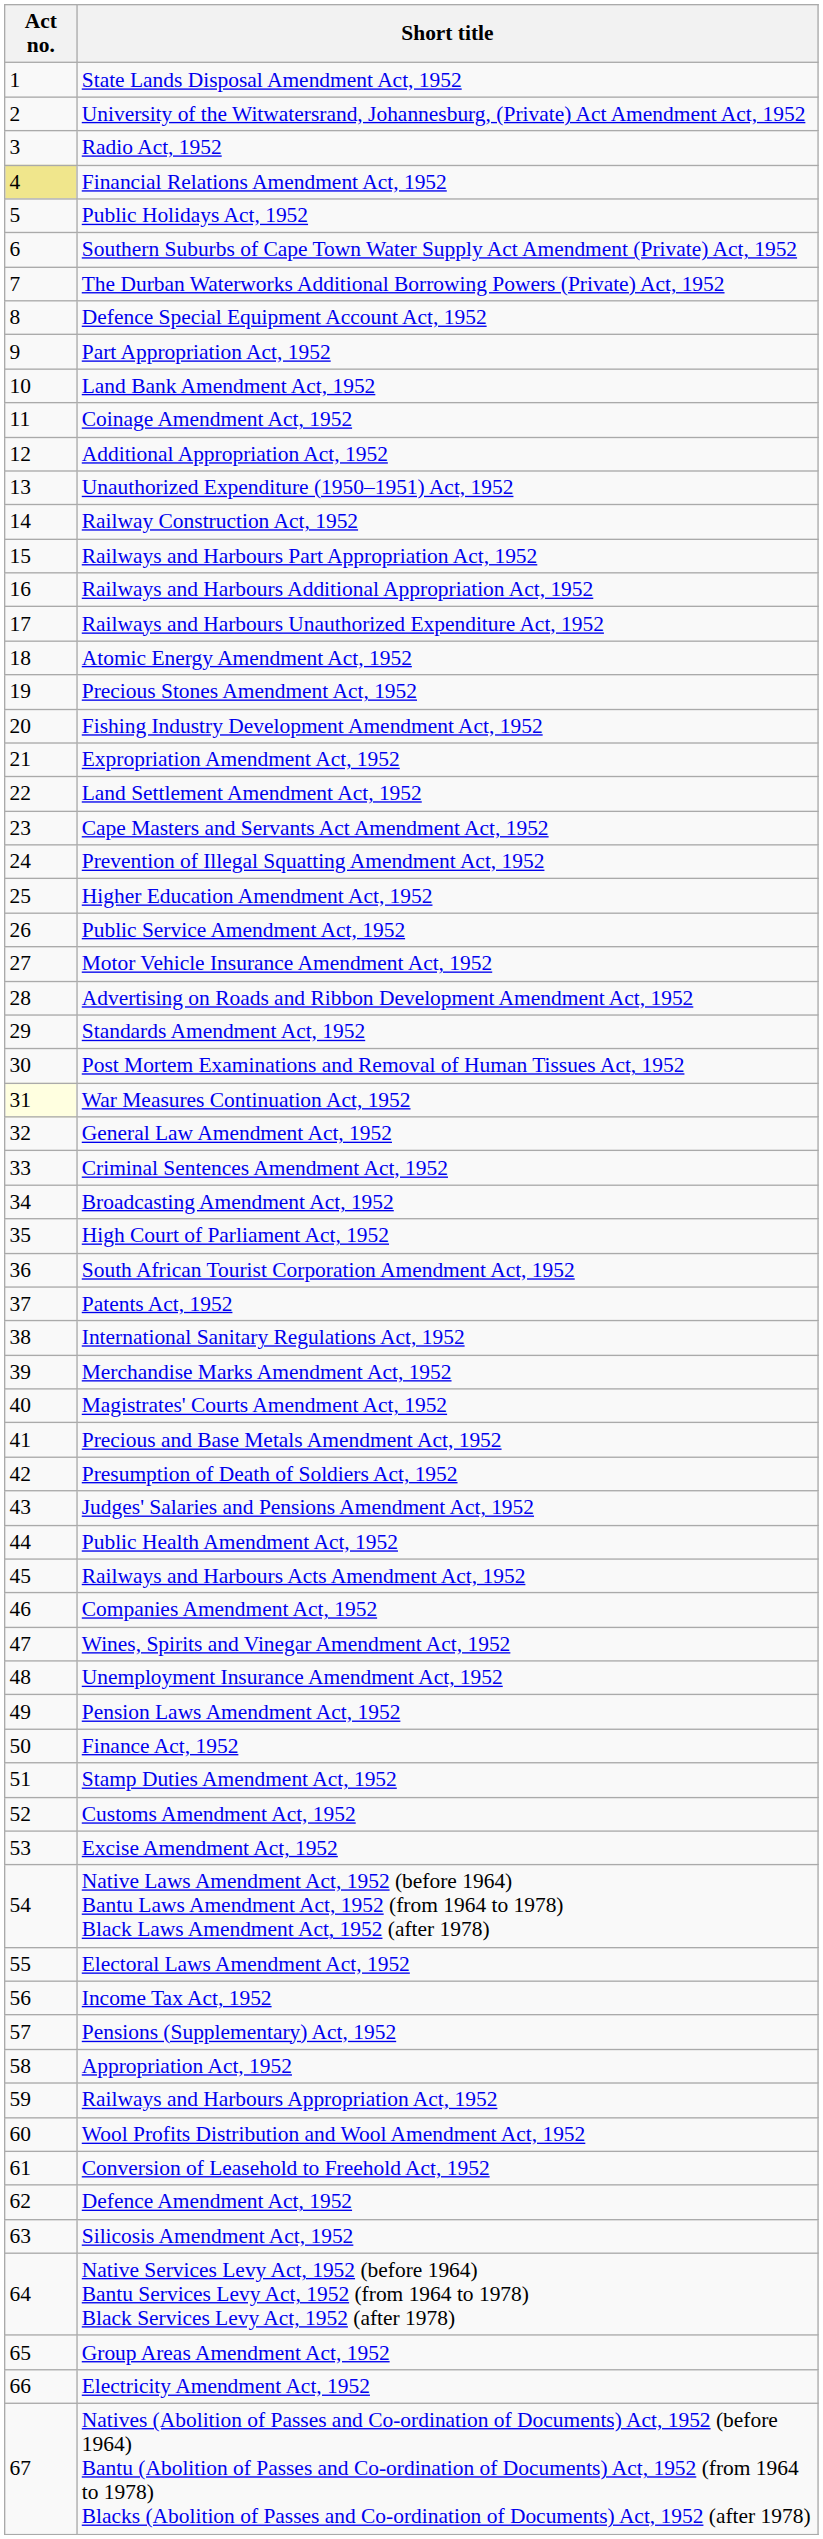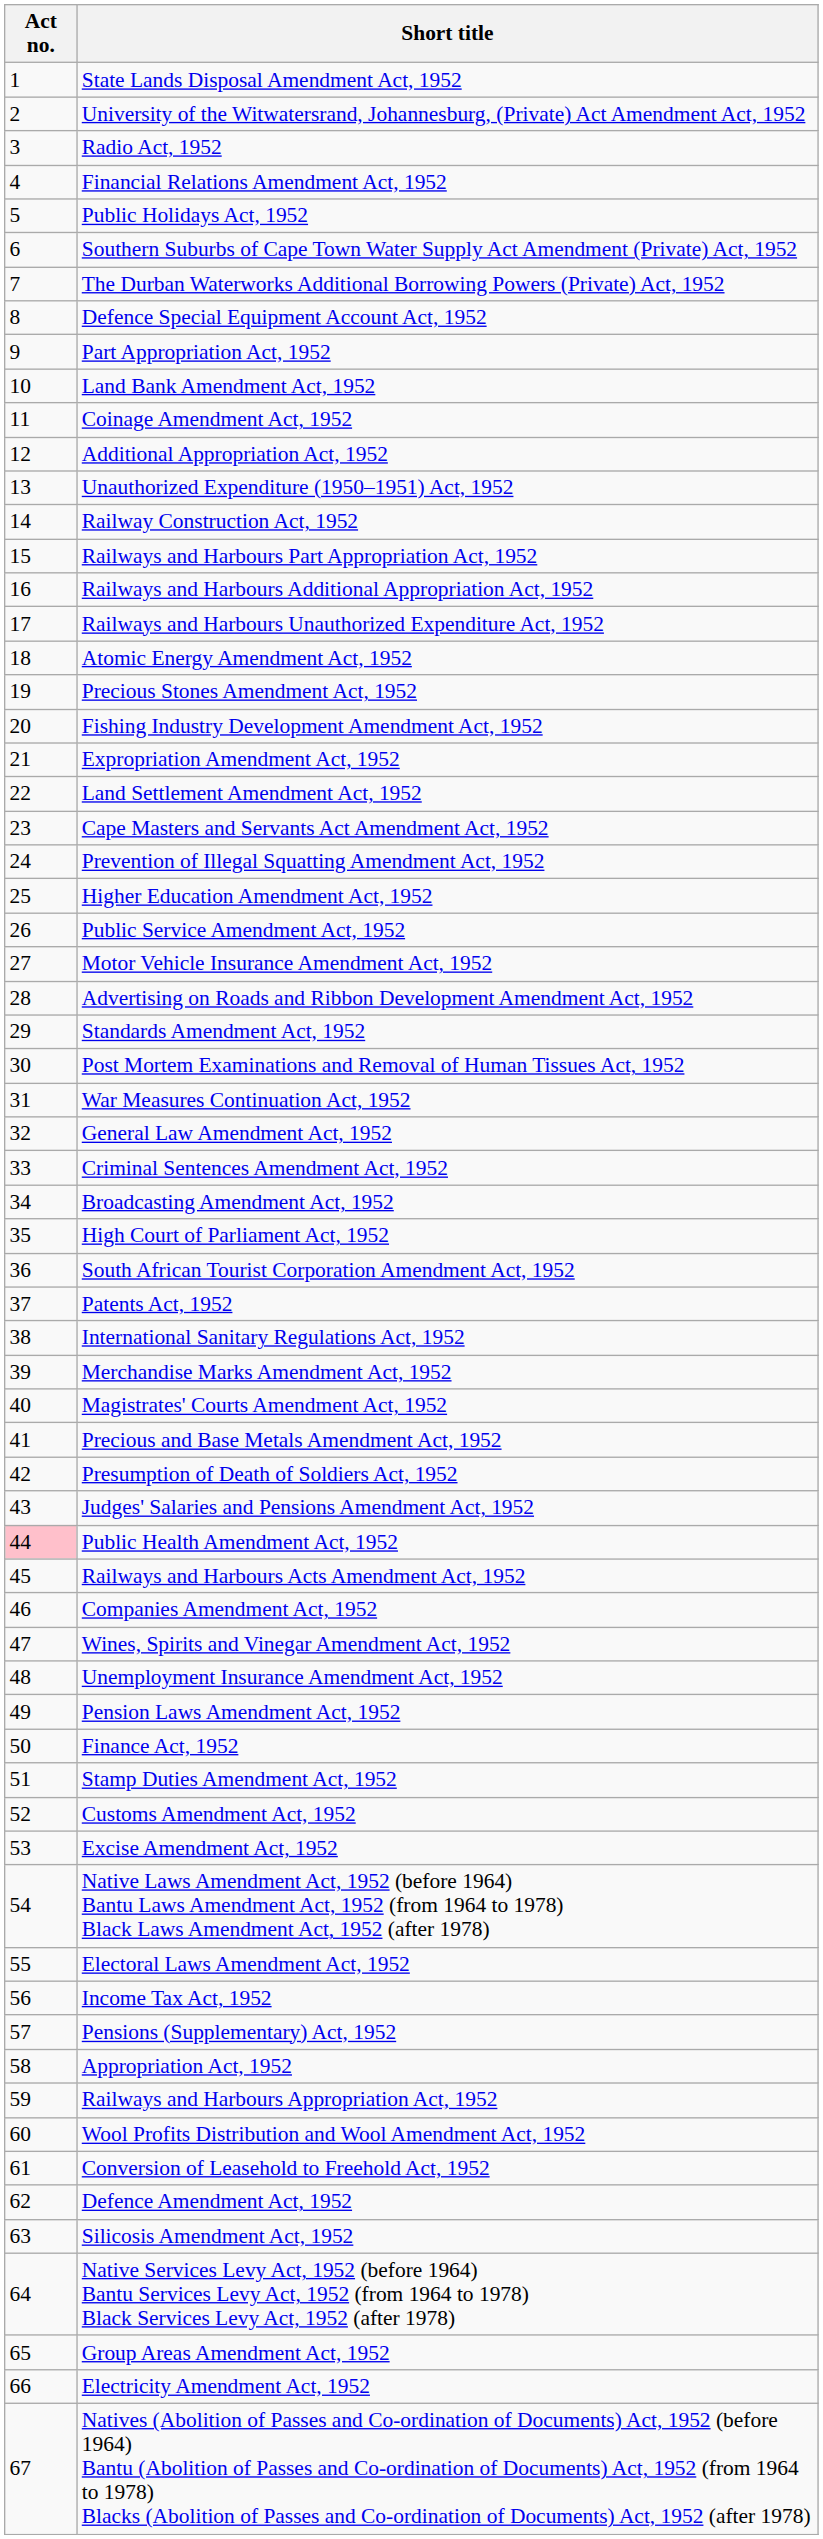(15, 181) khaki background -> (15, 181) no background
(20, 1099) lightyellow background -> (20, 1099) no background
(20, 1541) no background -> (20, 1541) pink background
